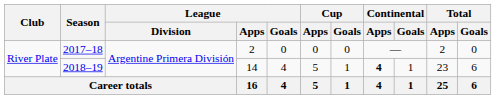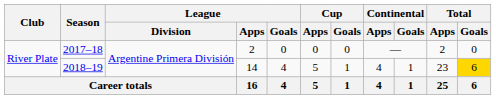(379, 67) bold -> (379, 67) normal
(474, 67) no background -> (474, 67) gold background
